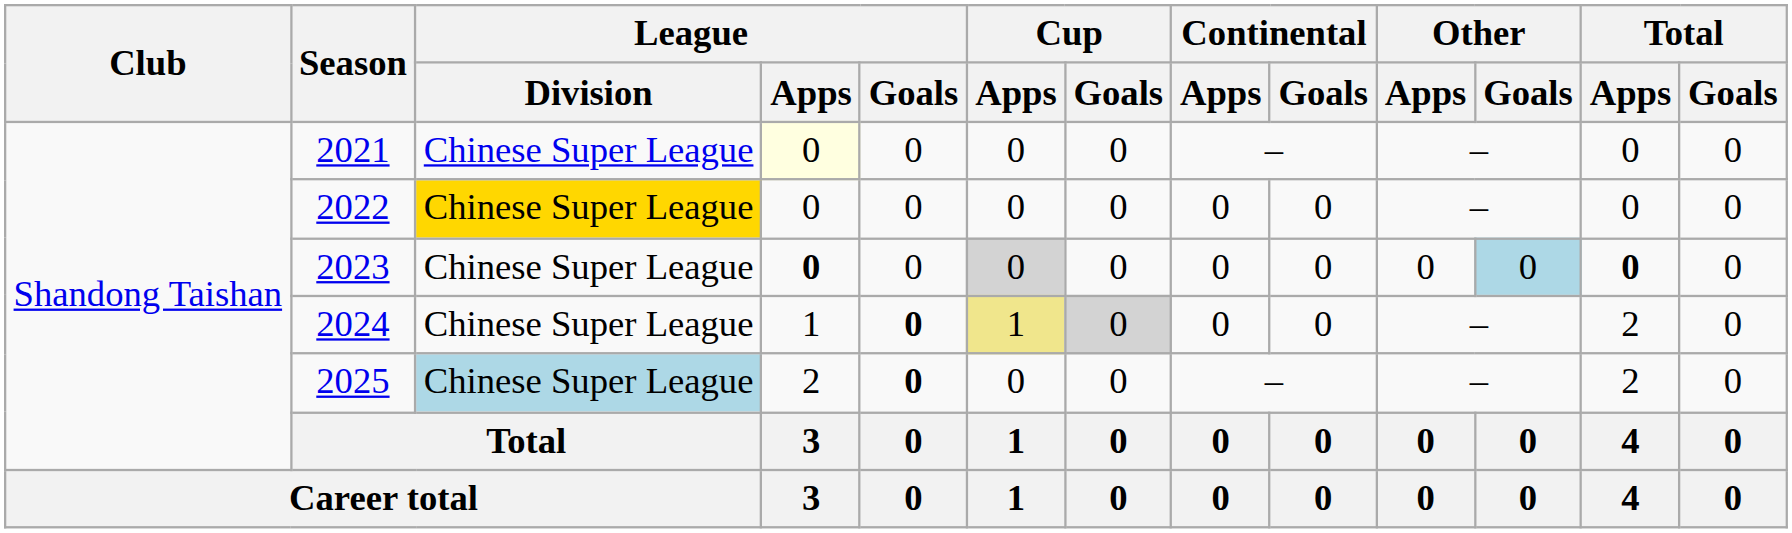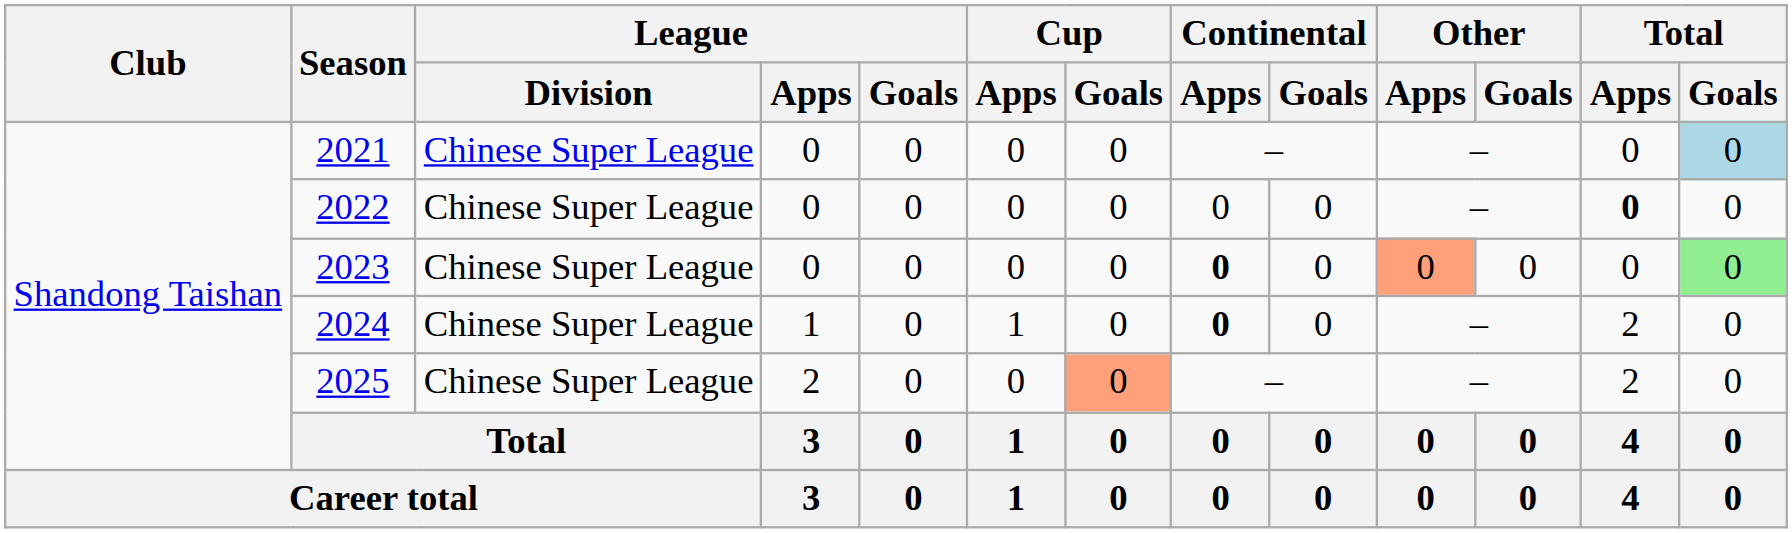(811, 149) lightyellow background -> (811, 149) no background
(1733, 149) no background -> (1733, 149) lightblue background
(589, 207) gold background -> (589, 207) no background
(1630, 207) normal -> (1630, 207) bold
(811, 265) bold -> (811, 265) normal
(1016, 265) lightgrey background -> (1016, 265) no background
(1221, 265) normal -> (1221, 265) bold
(1426, 265) no background -> (1426, 265) lightsalmon background
(1528, 265) lightblue background -> (1528, 265) no background
(1630, 265) bold -> (1630, 265) normal
(1733, 265) no background -> (1733, 265) lightgreen background
(913, 324) bold -> (913, 324) normal
(1016, 324) khaki background -> (1016, 324) no background
(1118, 324) lightgrey background -> (1118, 324) no background
(1221, 324) normal -> (1221, 324) bold
(589, 382) lightblue background -> (589, 382) no background
(913, 382) bold -> (913, 382) normal
(1118, 382) no background -> (1118, 382) lightsalmon background
